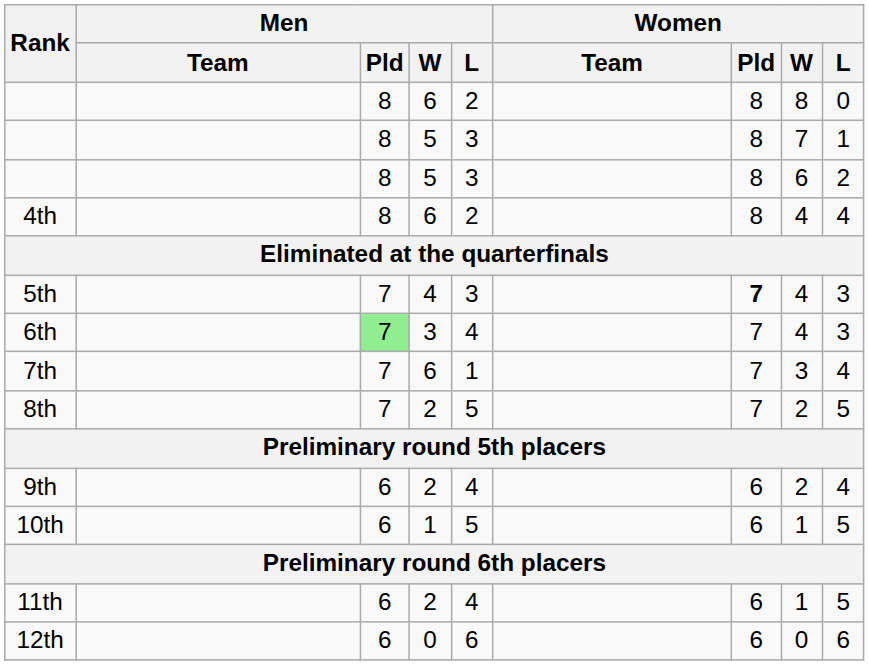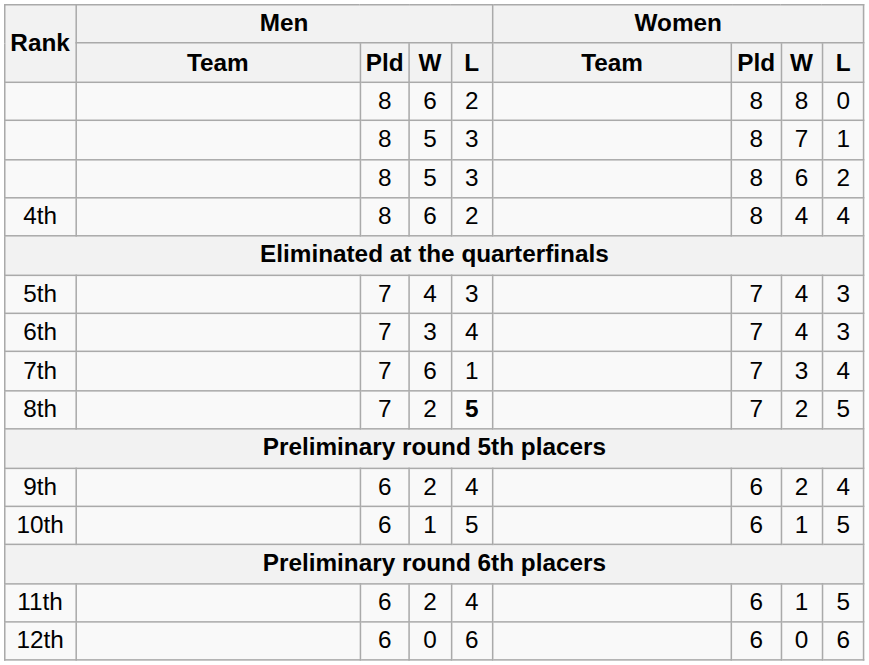(756, 293) bold -> (756, 293) normal
(385, 332) lightgreen background -> (385, 332) no background
(472, 409) normal -> (472, 409) bold
